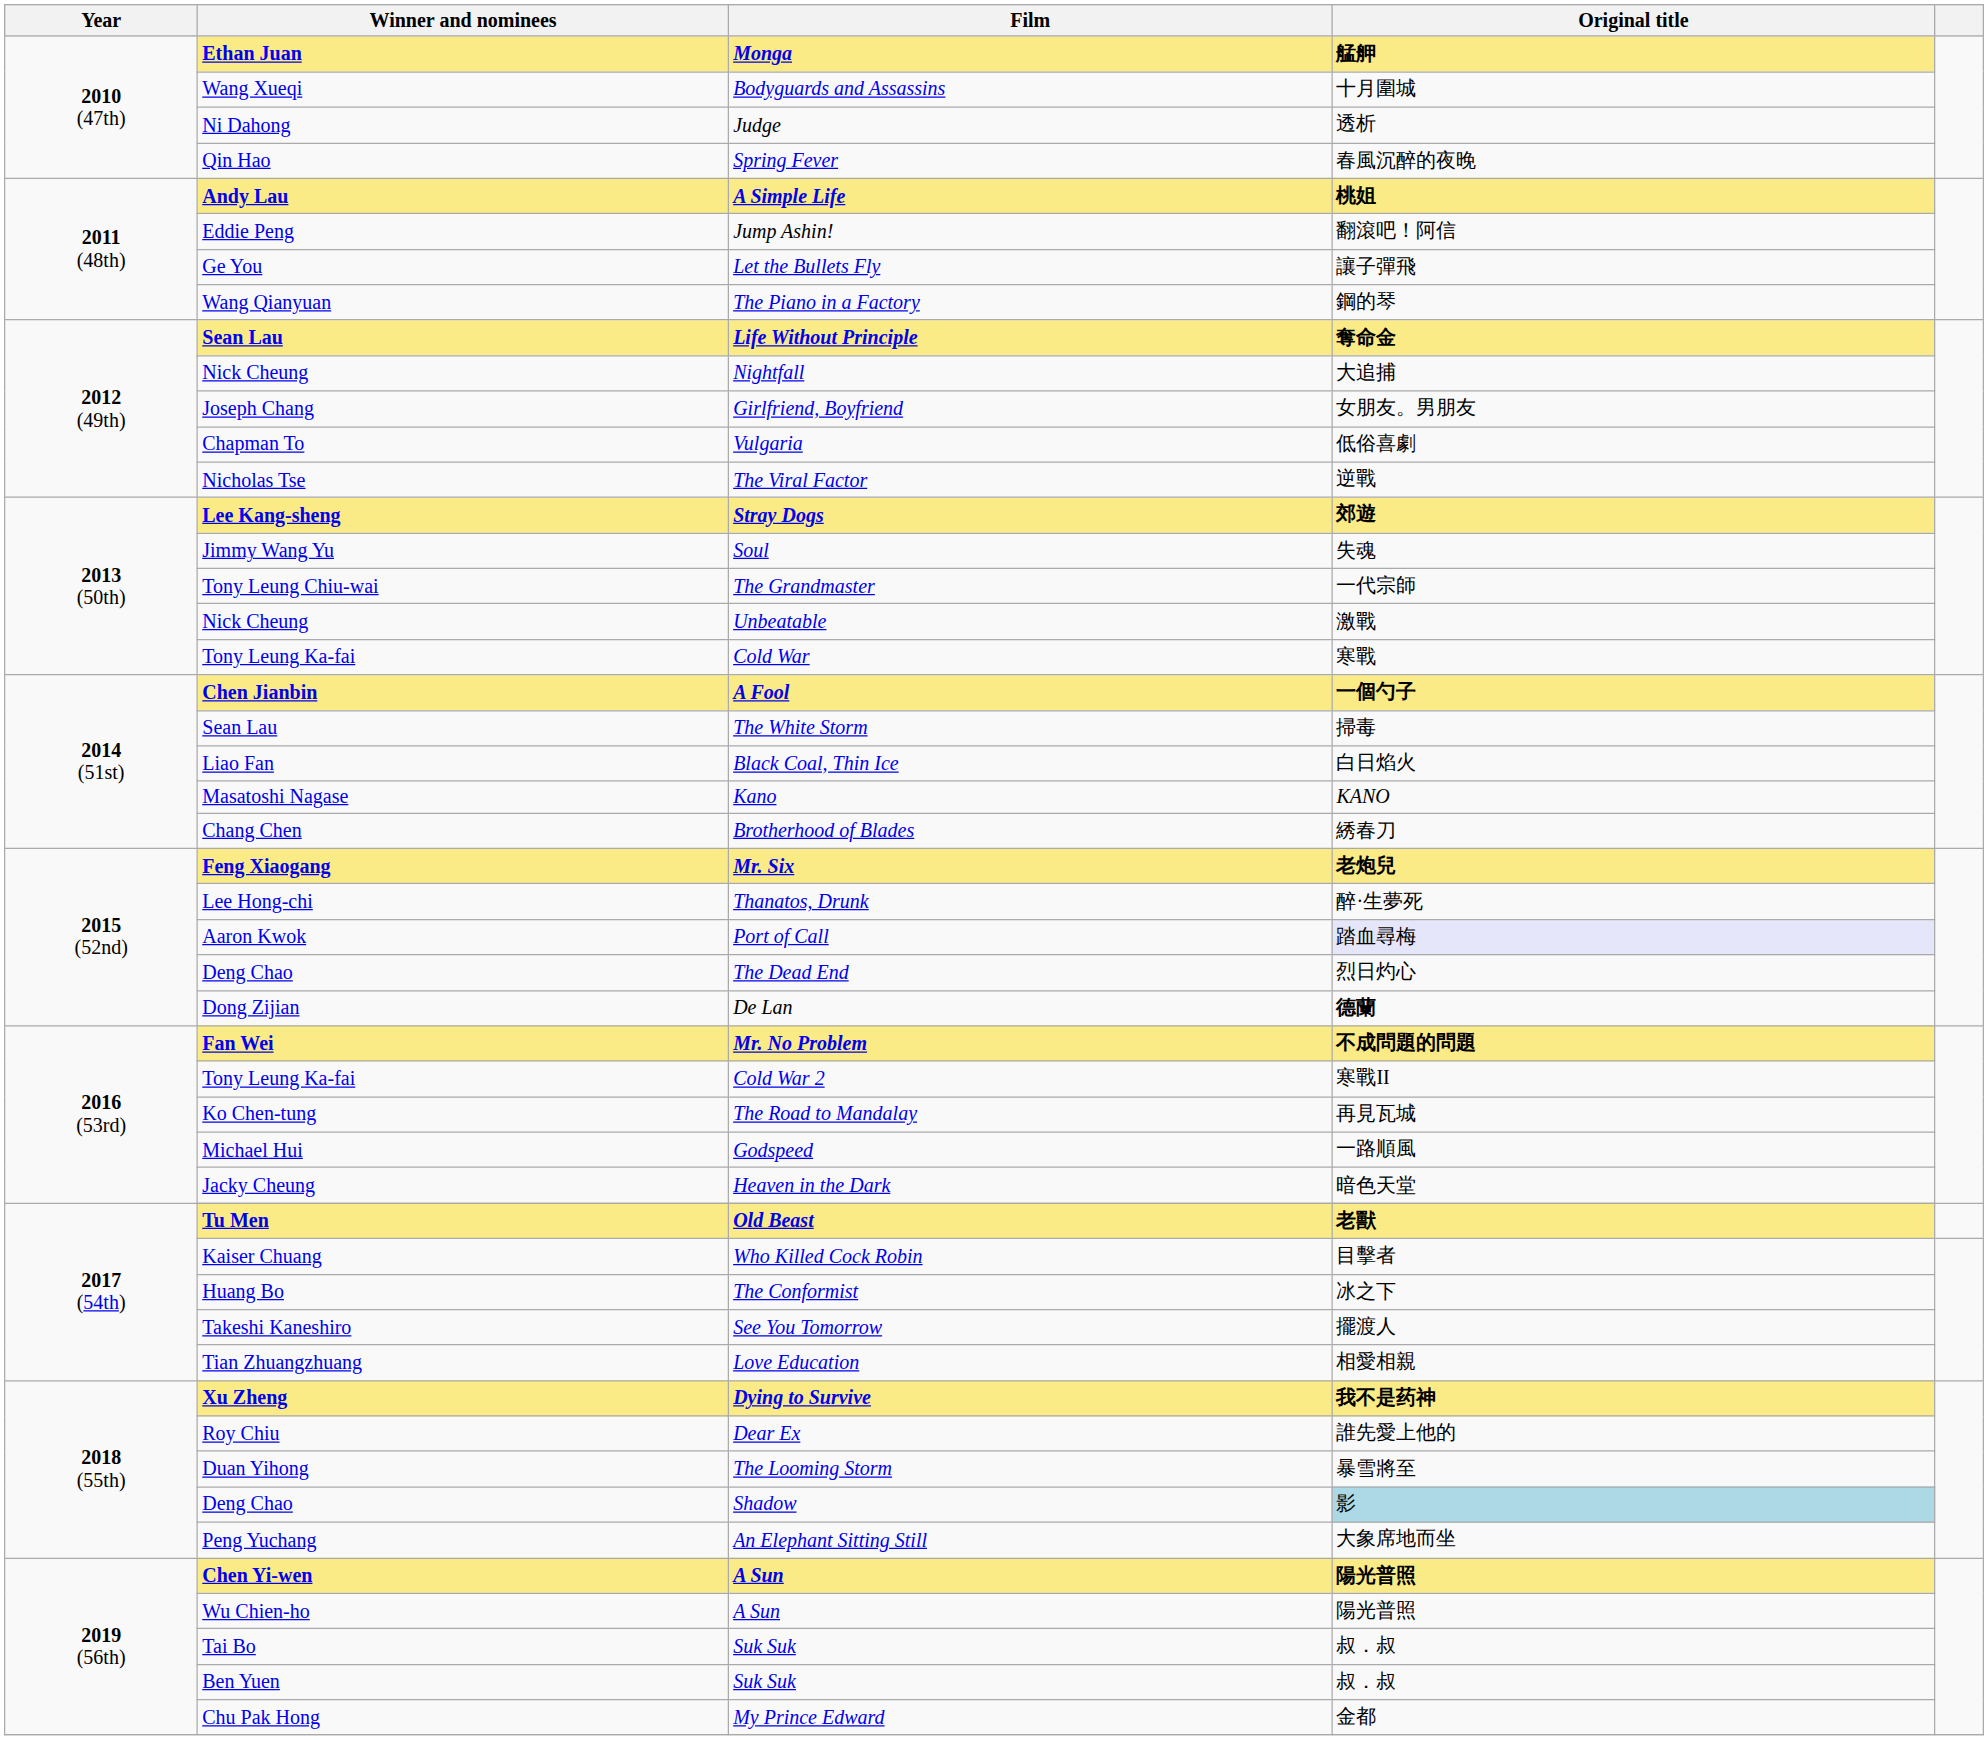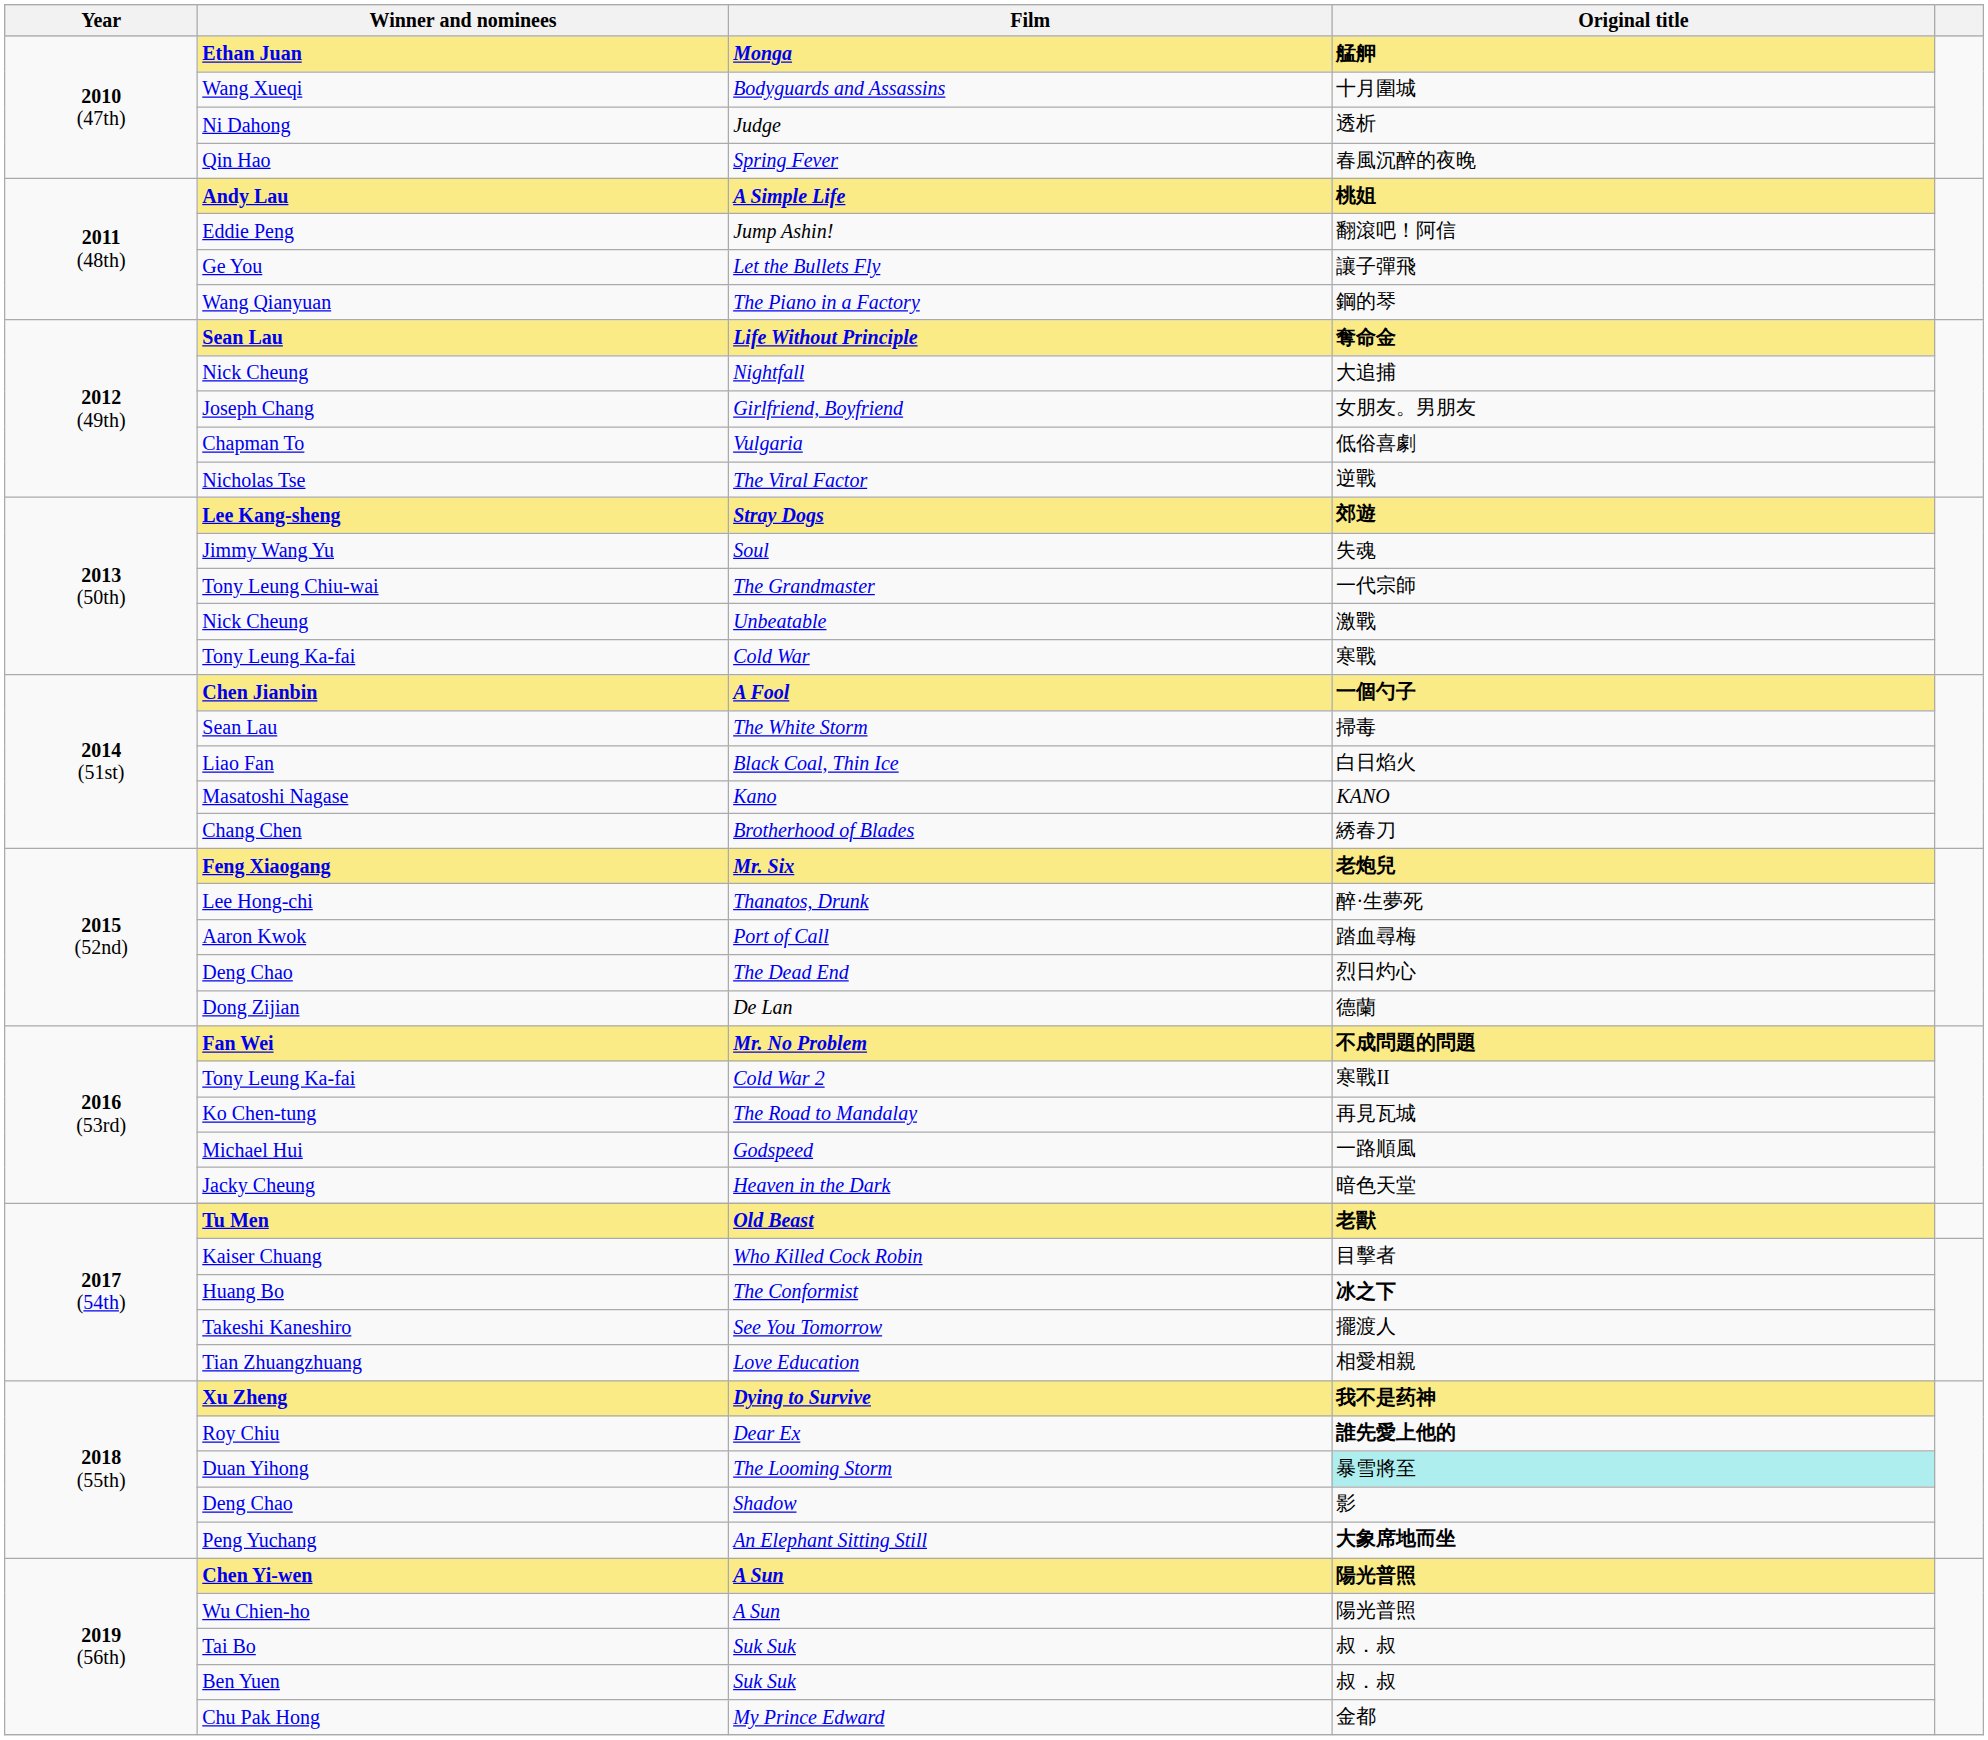(1376, 936) lavender background -> (1376, 936) no background
(1356, 1007) bold -> (1356, 1007) normal
(1366, 1290) normal -> (1366, 1290) bold
(1396, 1432) normal -> (1396, 1432) bold
(1376, 1468) no background -> (1376, 1468) paleturquoise background
(1346, 1503) lightblue background -> (1346, 1503) no background
(1396, 1539) normal -> (1396, 1539) bold
